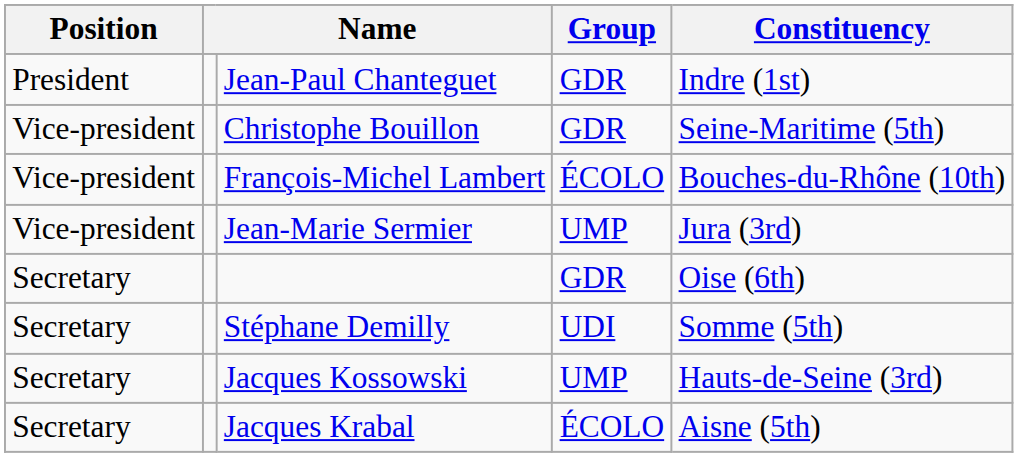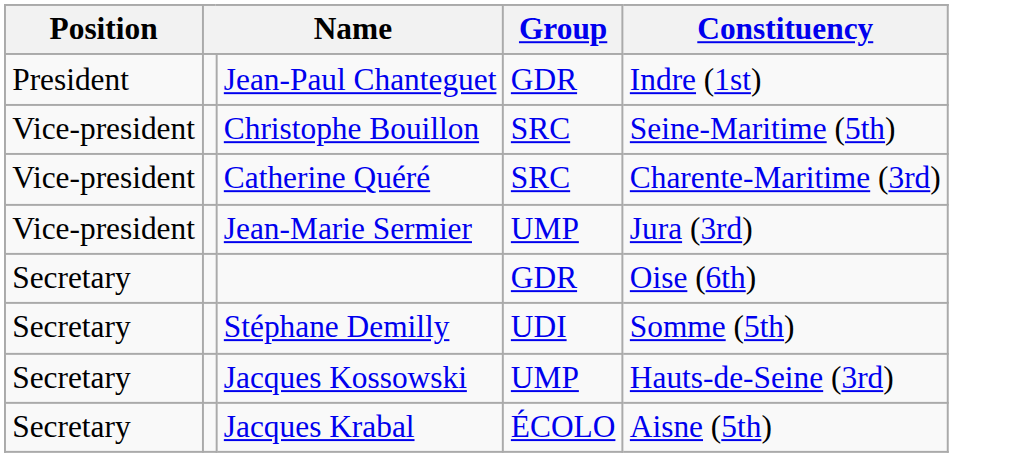(593, 128) GDR -> (541, 128) SRC
+ row: (327, 178)
- row: (385, 178)
